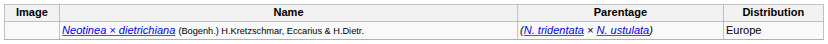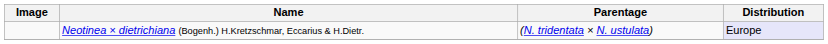(744, 30) no background -> (744, 30) lavender background
